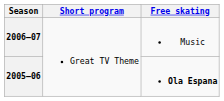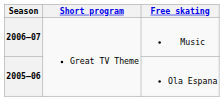(180, 81) bold -> (180, 81) normal
